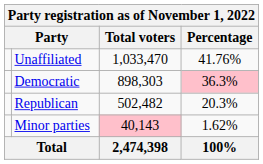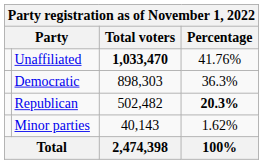(140, 59) normal -> (140, 59) bold
(220, 81) pink background -> (220, 81) no background
(220, 103) normal -> (220, 103) bold
(140, 125) pink background -> (140, 125) no background
